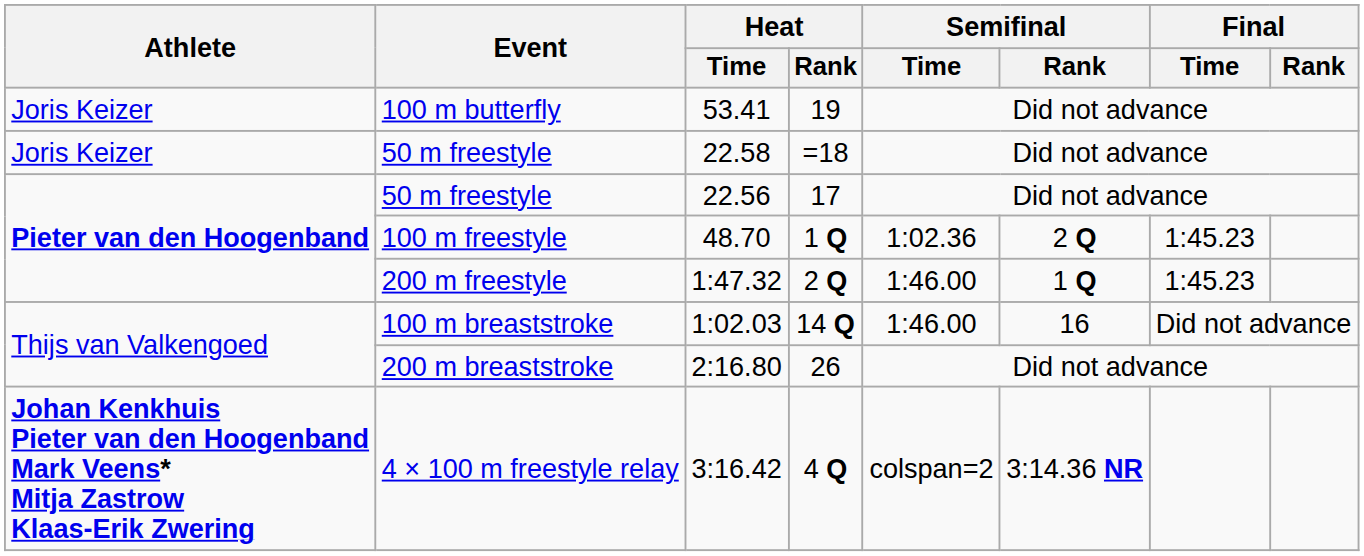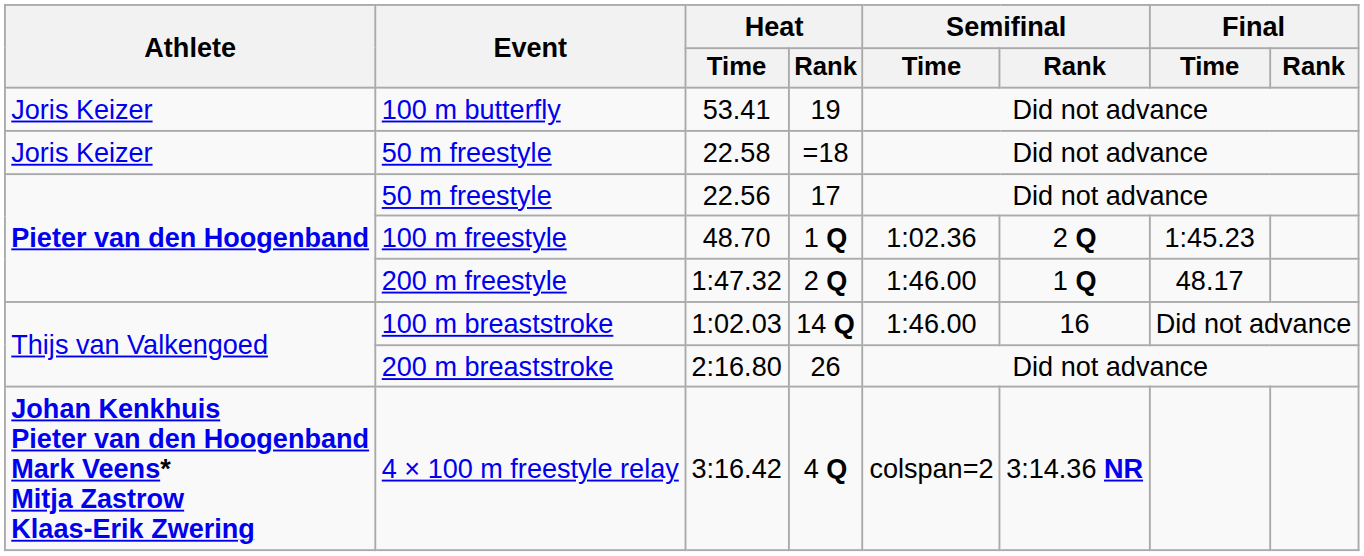(1210, 281) 1:45.23 -> (1210, 281) 48.17
